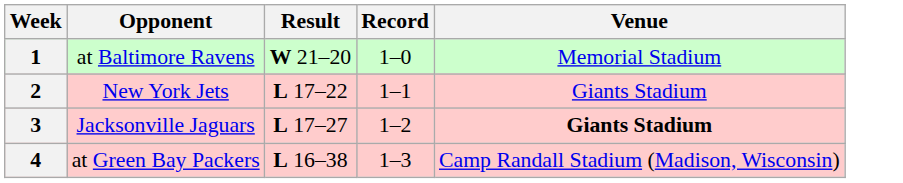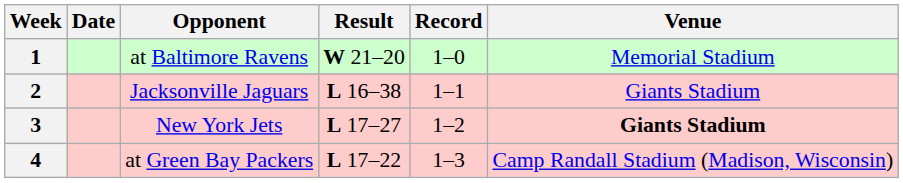+ column: (93, 21)
(166, 90) New York Jets -> (219, 90) Jacksonville Jaguars
(310, 90) L 17–22 -> (364, 90) L 16–38
(166, 125) Jacksonville Jaguars -> (219, 125) New York Jets
(310, 159) L 16–38 -> (364, 159) L 17–22
